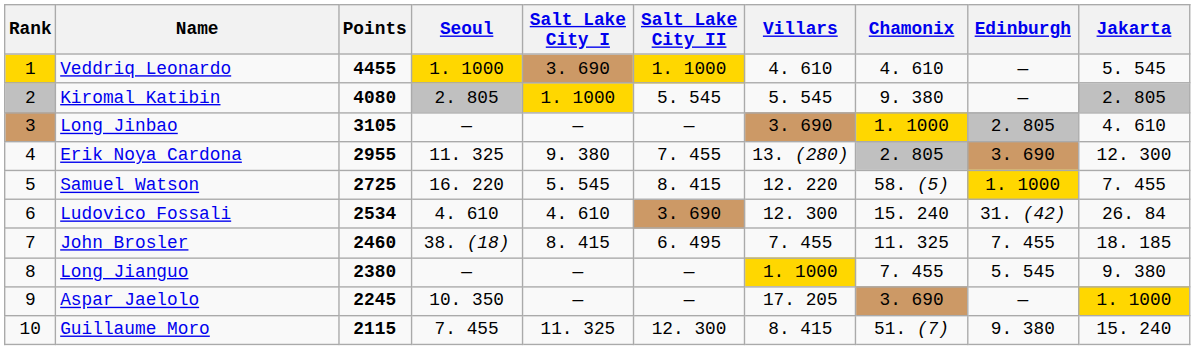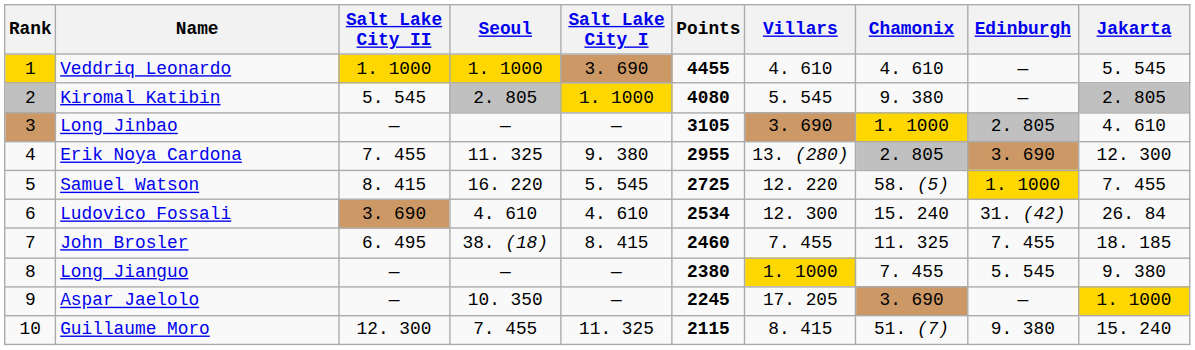columns swapped: (375, 29) <-> (689, 29)
